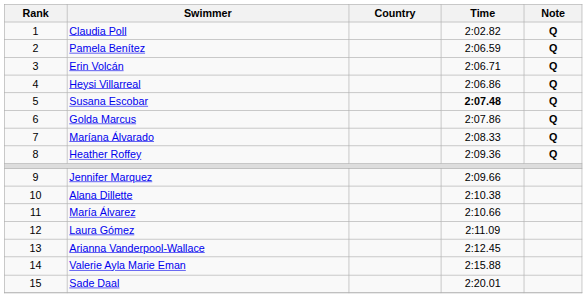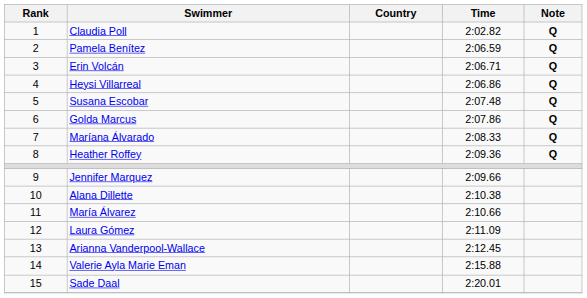(483, 101) bold -> (483, 101) normal
